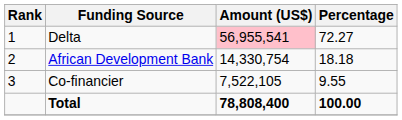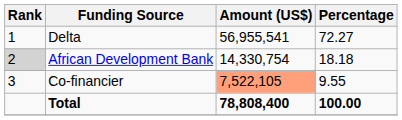(254, 37) pink background -> (254, 37) no background
(12, 59) no background -> (12, 59) lightgrey background
(251, 81) no background -> (251, 81) lightsalmon background
